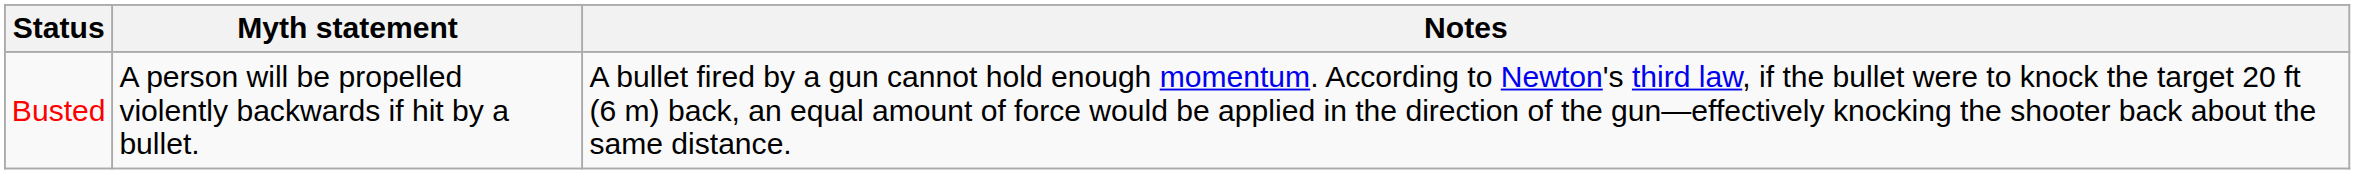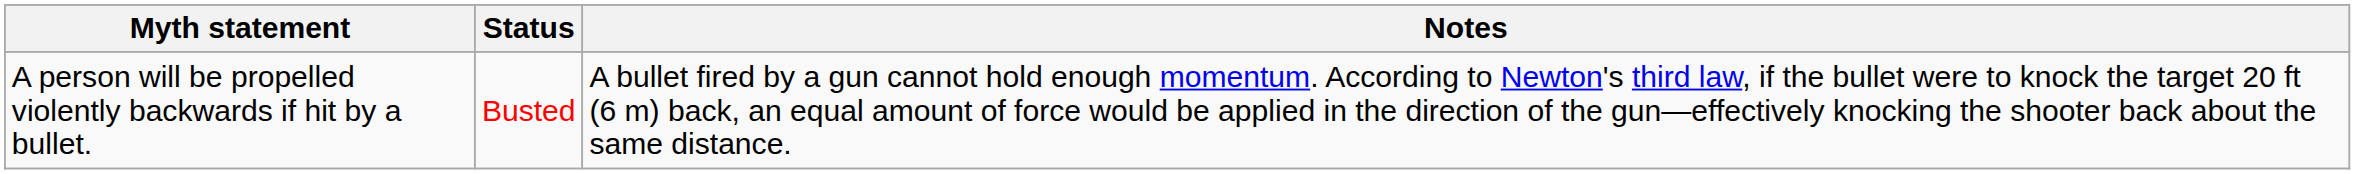columns swapped: (347, 28) <-> (59, 28)
